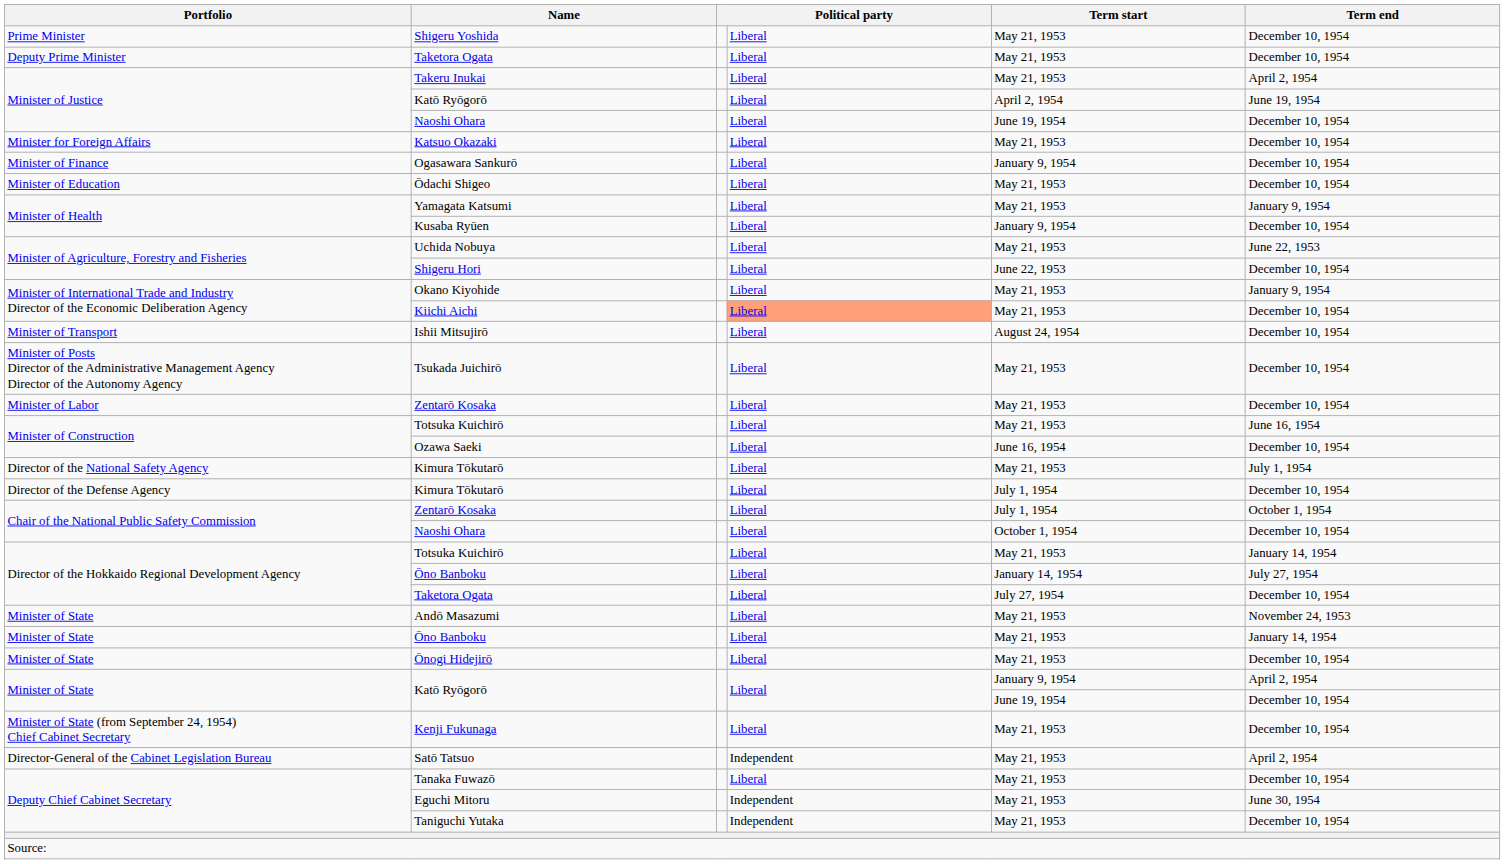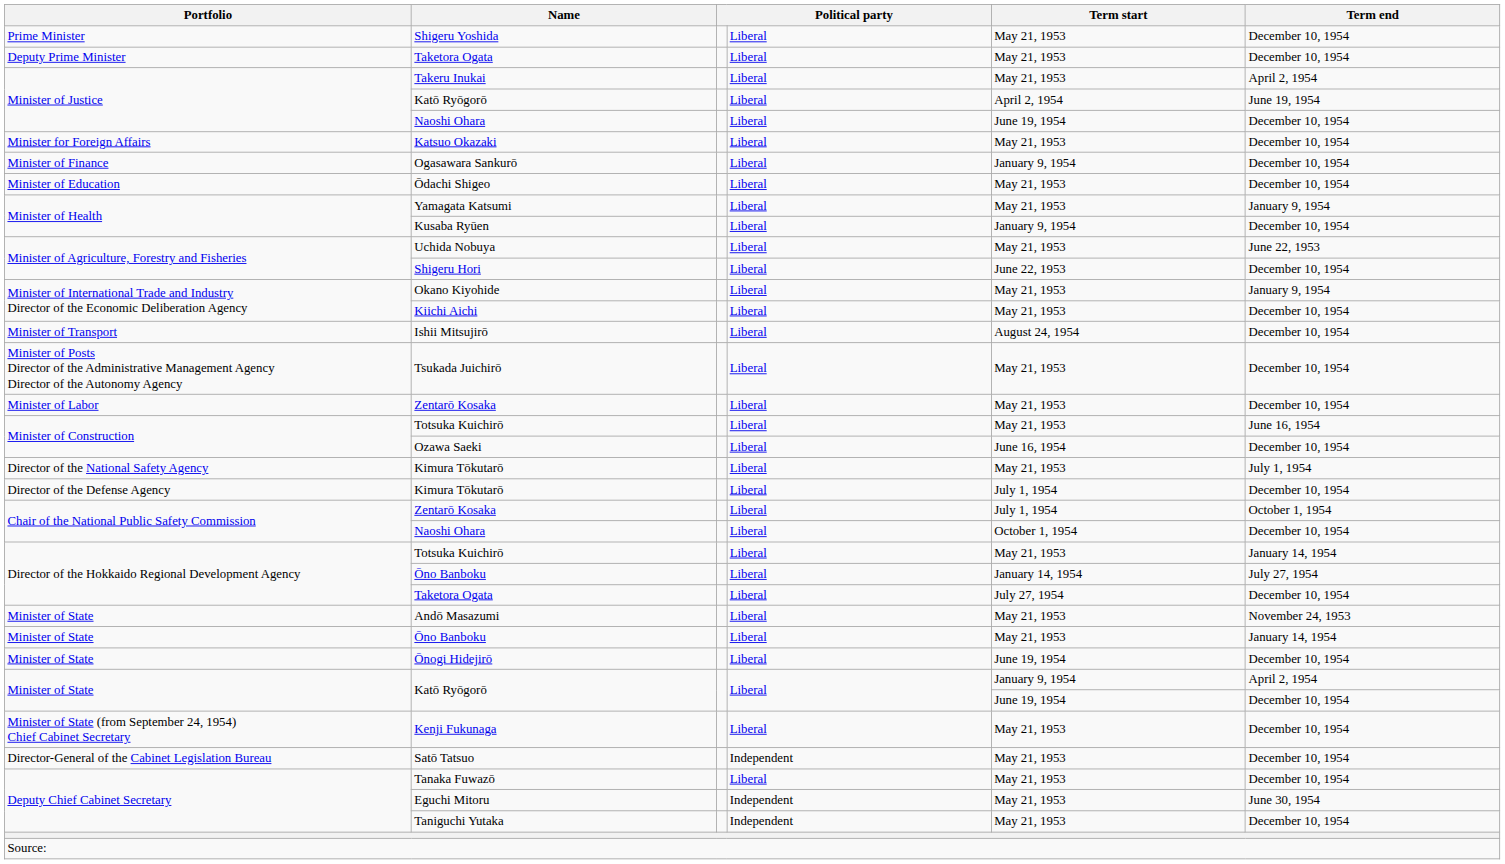(748, 311) lightsalmon background -> (748, 311) no background
(1030, 658) May 21, 1953 -> (1030, 658) June 19, 1954
(1283, 758) April 2, 1954 -> (1299, 758) December 10, 1954
